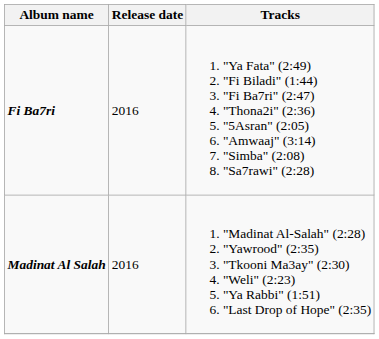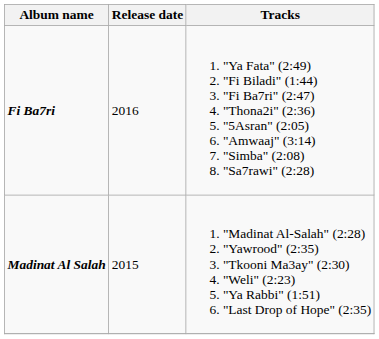(125, 264) 2016 -> (125, 264) 2015
